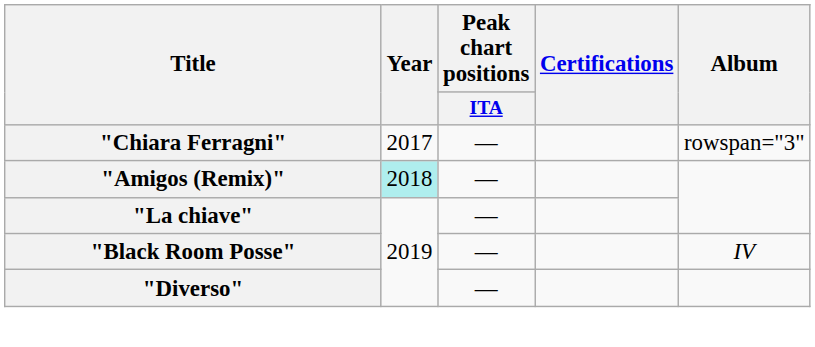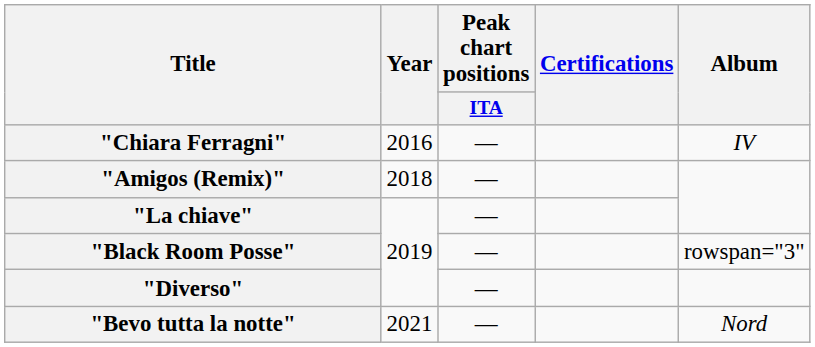(409, 142) 2017 -> (409, 142) 2016
(744, 142) rowspan="3" -> (744, 142) IV
(409, 178) paleturquoise background -> (409, 178) no background
(744, 251) IV -> (744, 251) rowspan="3"
+ row: (193, 323)
